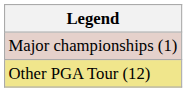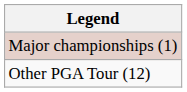(79, 73) khaki background -> (79, 73) no background
